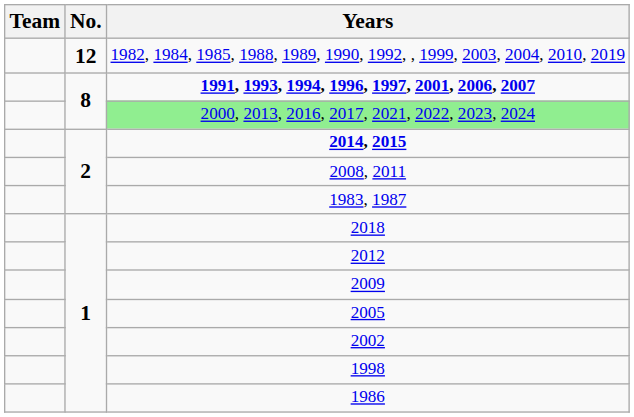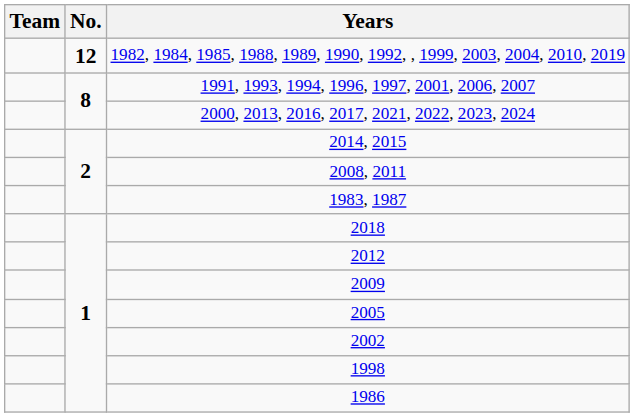(368, 86) bold -> (368, 86) normal
(368, 114) lightgreen background -> (368, 114) no background
(368, 143) bold -> (368, 143) normal
